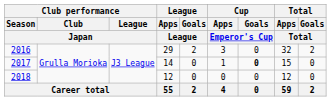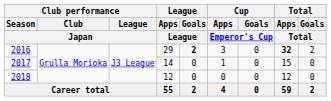(194, 50) normal -> (194, 50) bold
(286, 50) normal -> (286, 50) bold
(257, 63) bold -> (257, 63) normal
